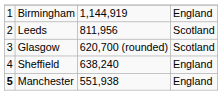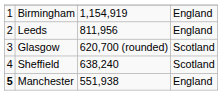(104, 13) 1,144,919 -> (104, 13) 1,154,919
(194, 30) Scotland -> (193, 30) England
(193, 64) England -> (194, 64) Scotland
